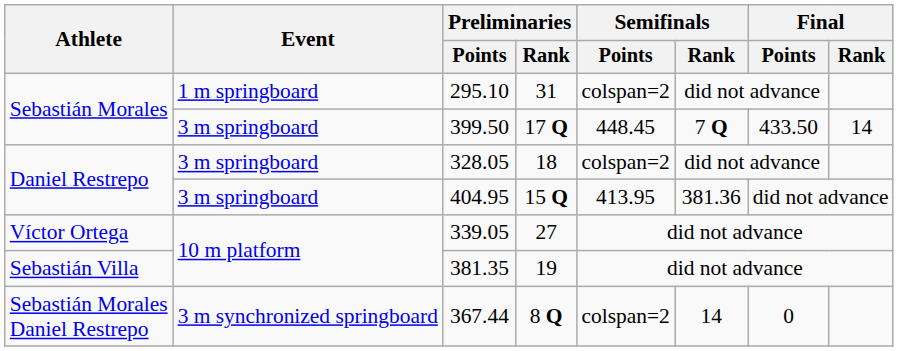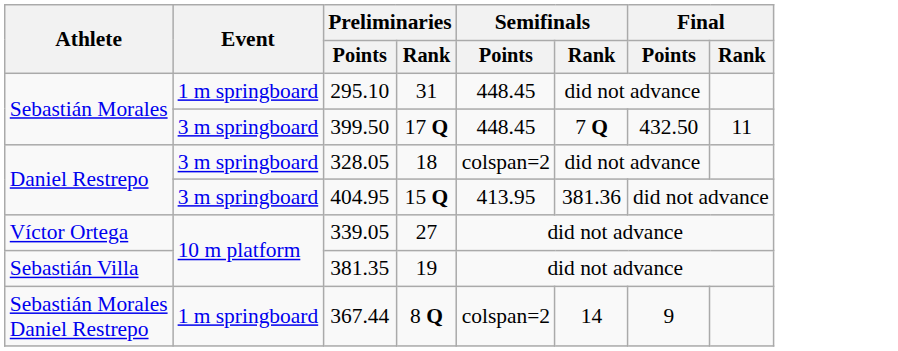(626, 91) colspan=2 -> (506, 91) 448.45
(789, 126) 433.50 -> (669, 126) 432.50
(861, 126) 14 -> (742, 126) 11
(308, 316) 3 m synchronized springboard -> (248, 316) 1 m springboard
(789, 316) 0 -> (669, 316) 9
